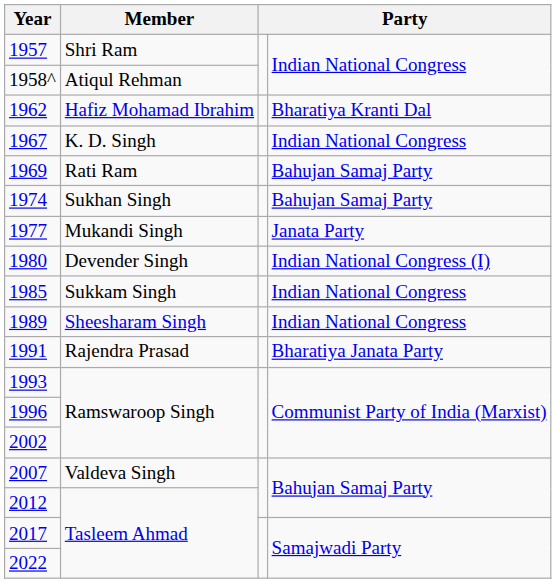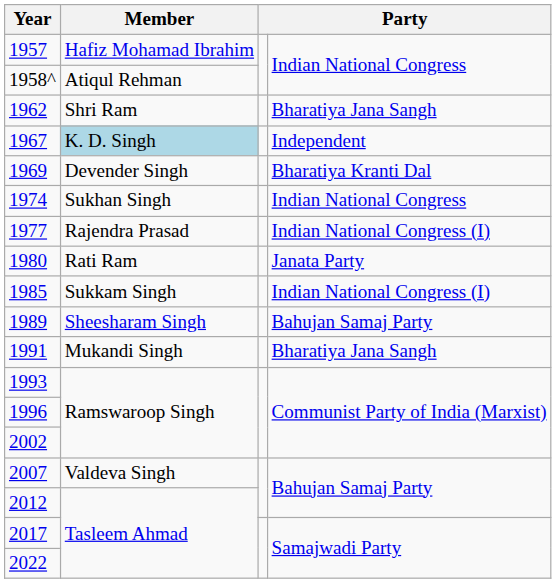(101, 49) Shri Ram -> (159, 49) Hafiz Mohamad Ibrahim
(159, 110) Hafiz Mohamad Ibrahim -> (101, 110) Shri Ram
(351, 110) Bharatiya Kranti Dal -> (354, 110) Bharatiya Jana Sangh
(110, 140) no background -> (110, 140) lightblue background
(369, 140) Indian National Congress -> (319, 140) Independent
(101, 170) Rati Ram -> (126, 170) Devender Singh
(352, 170) Bahujan Samaj Party -> (351, 170) Bharatiya Kranti Dal
(352, 200) Bahujan Samaj Party -> (369, 200) Indian National Congress
(124, 230) Mukandi Singh -> (127, 230) Rajendra Prasad
(318, 230) Janata Party -> (381, 230) Indian National Congress (I)
(126, 261) Devender Singh -> (101, 261) Rati Ram
(381, 261) Indian National Congress (I) -> (318, 261) Janata Party
(369, 291) Indian National Congress -> (381, 291) Indian National Congress (I)
(369, 321) Indian National Congress -> (352, 321) Bahujan Samaj Party
(127, 351) Rajendra Prasad -> (124, 351) Mukandi Singh
(357, 351) Bharatiya Janata Party -> (354, 351) Bharatiya Jana Sangh
